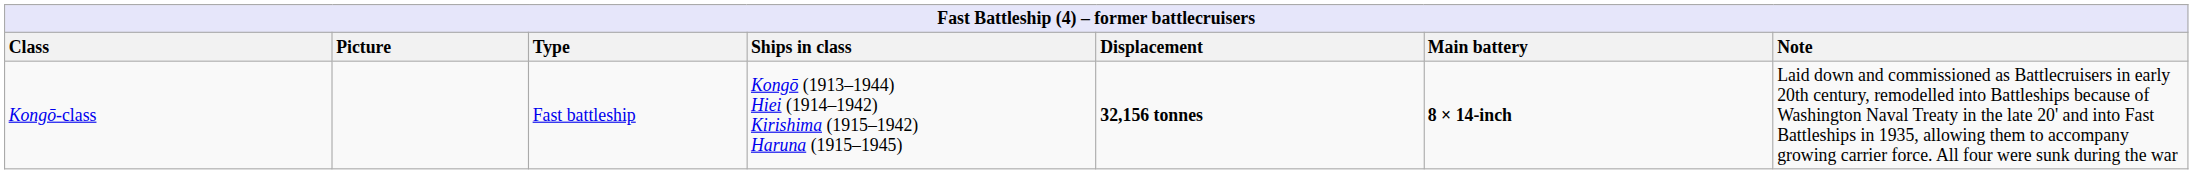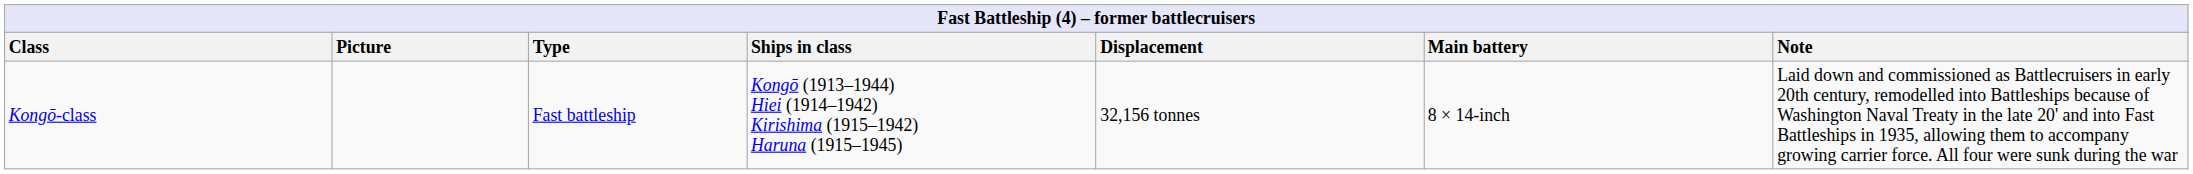(1152, 114) bold -> (1150, 114) normal
(1470, 114) bold -> (1469, 114) normal
